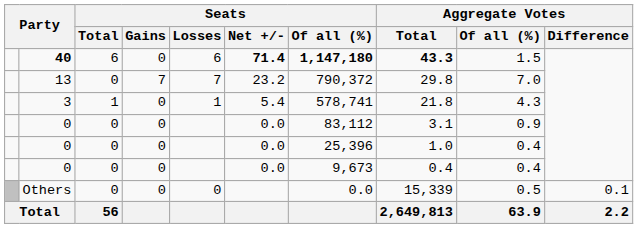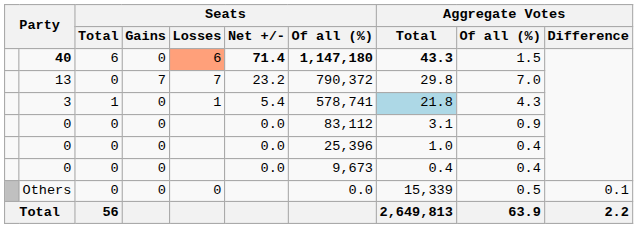(217, 60) no background -> (217, 60) lightsalmon background
(437, 104) no background -> (437, 104) lightblue background
